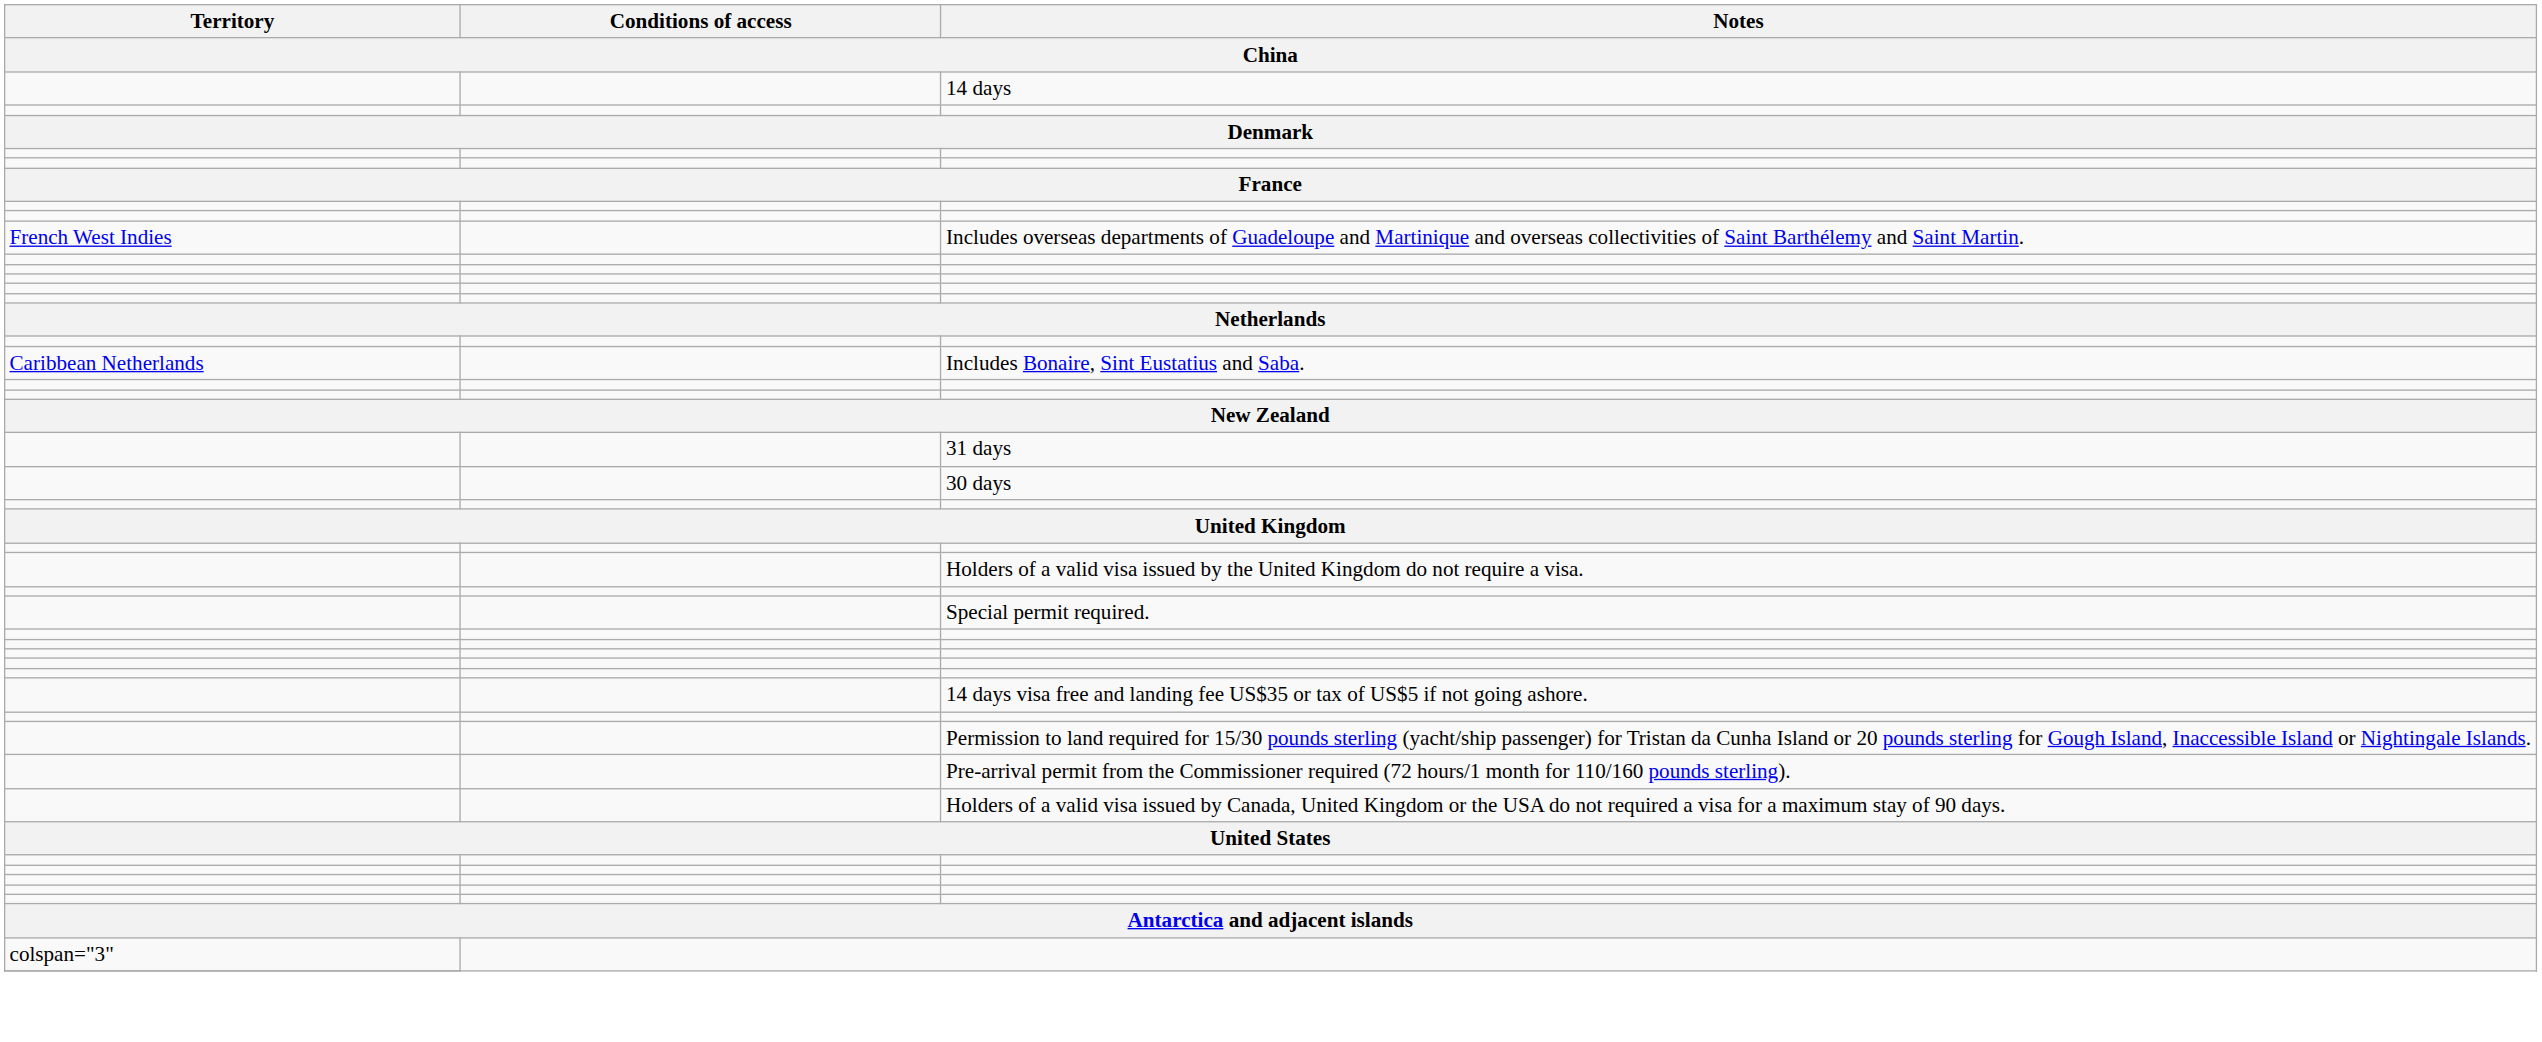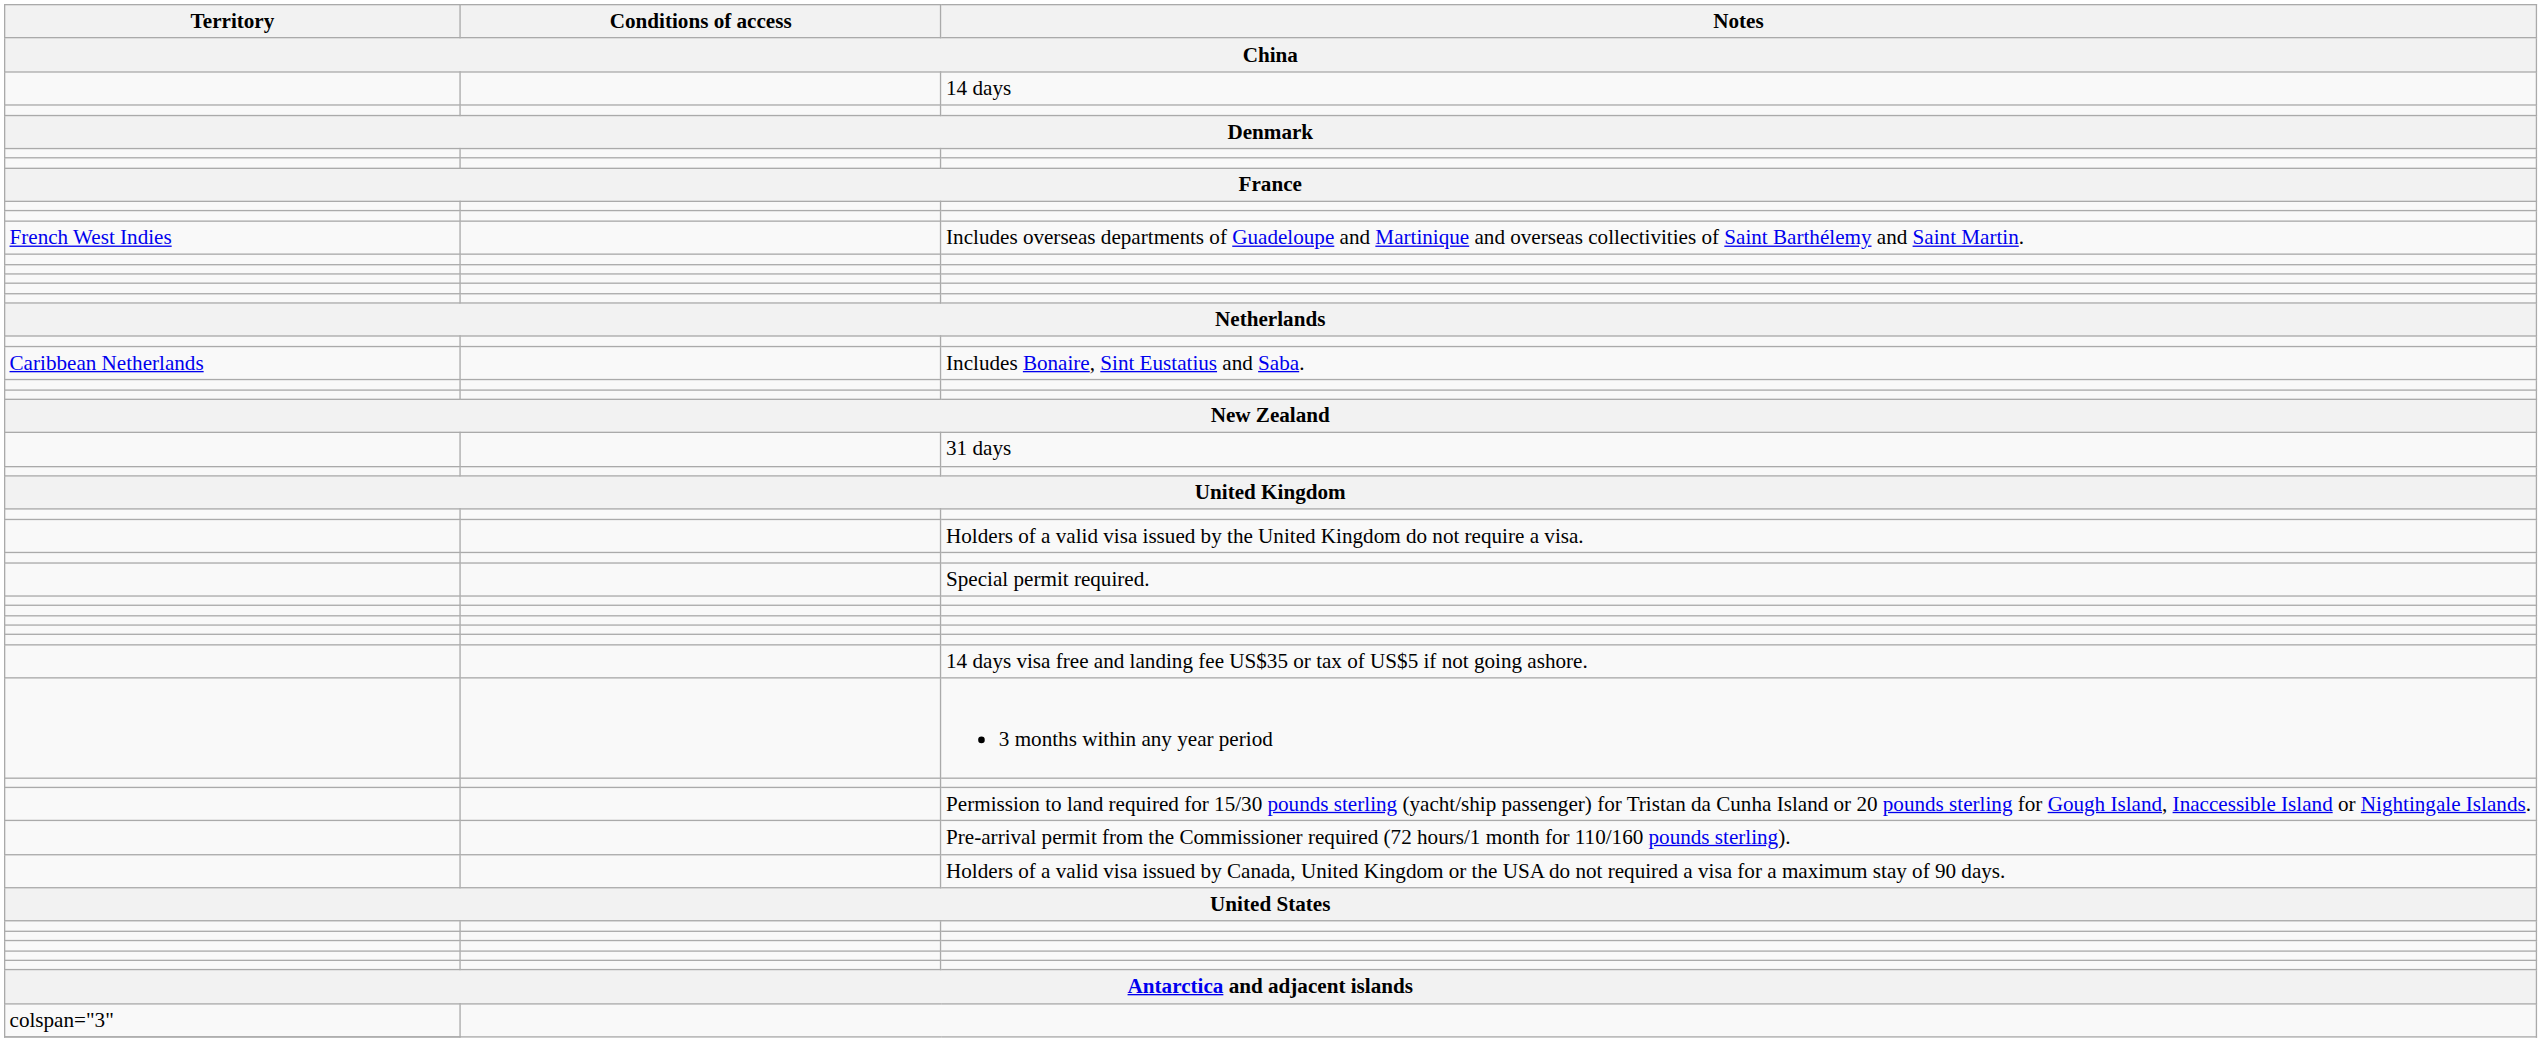- row: (232, 483)
+ row: (232, 728)
